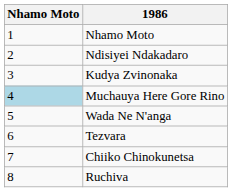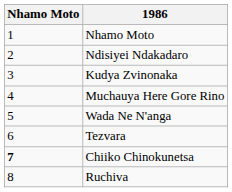(11, 95) lightblue background -> (11, 95) no background
(11, 156) normal -> (11, 156) bold
